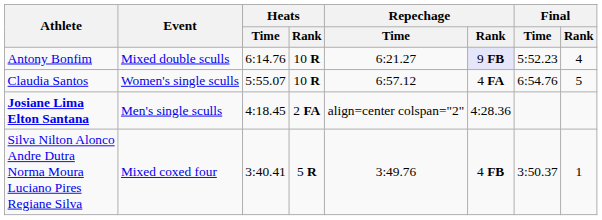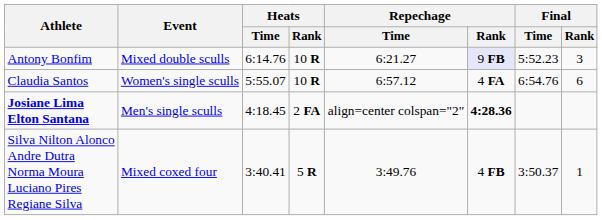(579, 58) 4 -> (579, 58) 3
(579, 81) 5 -> (579, 81) 6
(491, 110) normal -> (491, 110) bold
